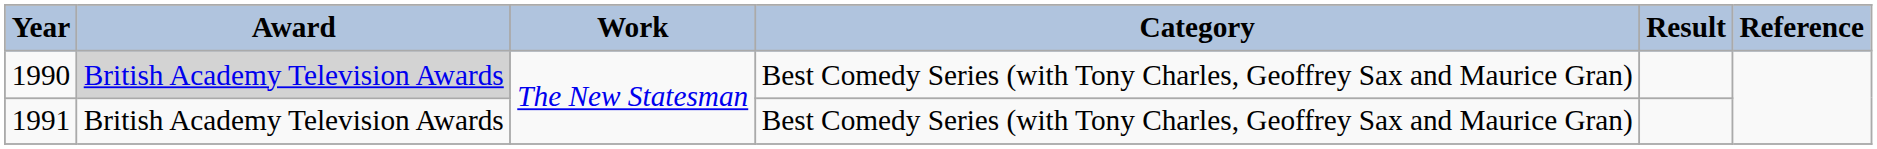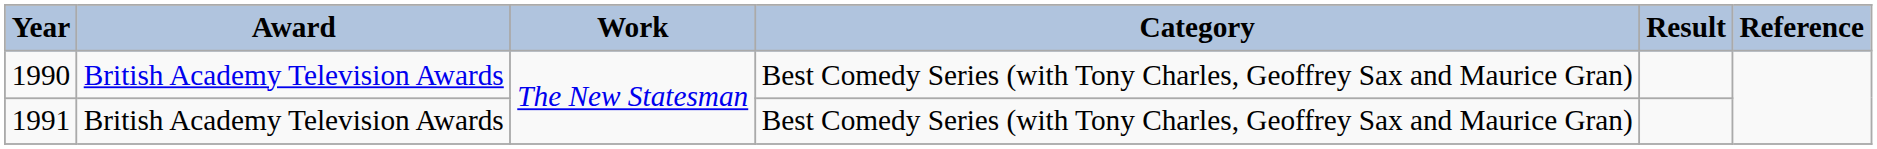(294, 74) lightgrey background -> (294, 74) no background
